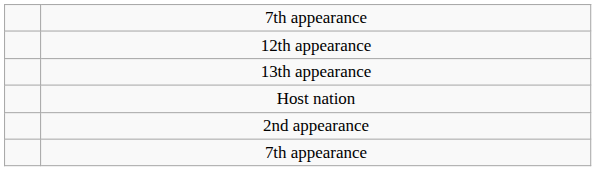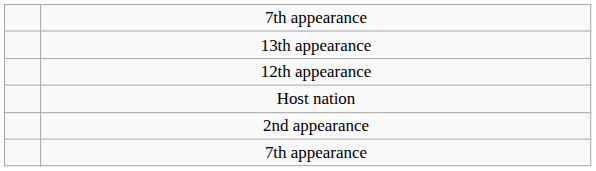(316, 44) 12th appearance -> (316, 44) 13th appearance
(316, 71) 13th appearance -> (316, 71) 12th appearance
